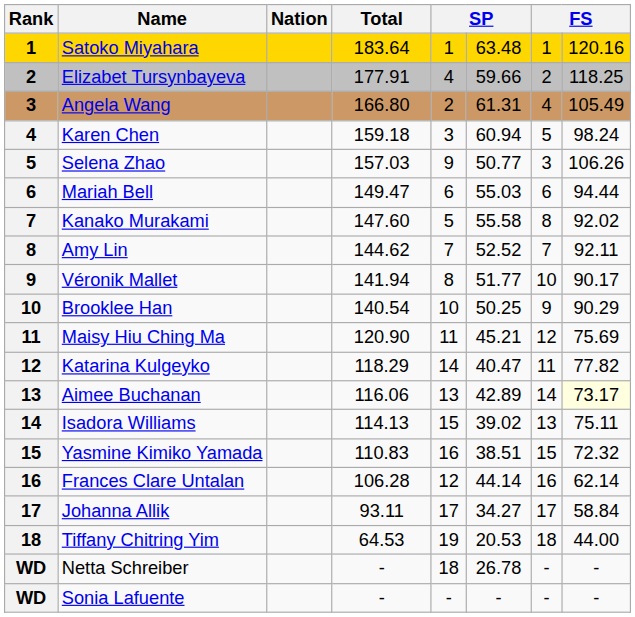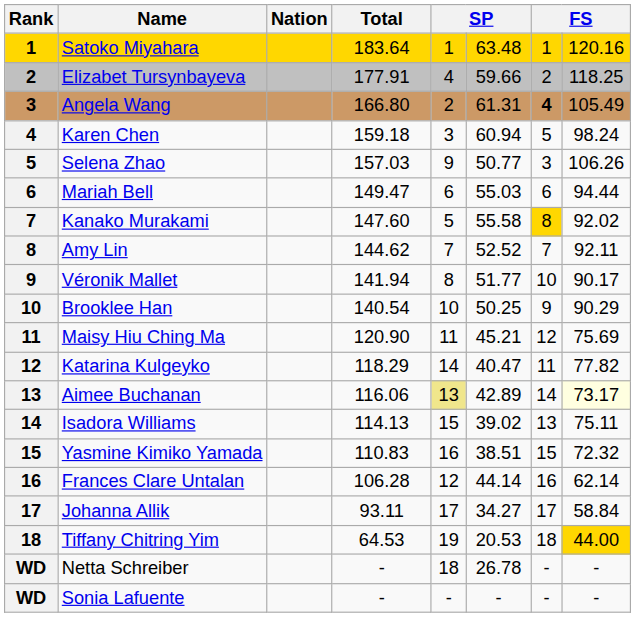(546, 105) normal -> (546, 105) bold
(546, 221) no background -> (546, 221) gold background
(449, 395) no background -> (449, 395) khaki background
(596, 539) no background -> (596, 539) gold background
